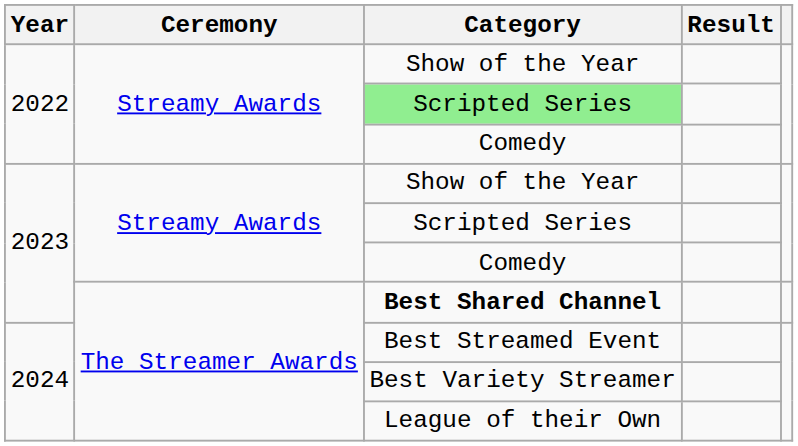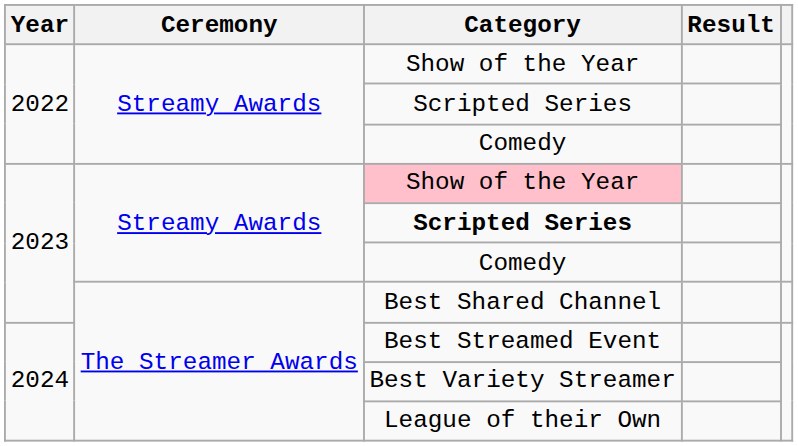(523, 104) lightgreen background -> (523, 104) no background
(523, 183) no background -> (523, 183) pink background
(523, 223) normal -> (523, 223) bold
(523, 302) bold -> (523, 302) normal
